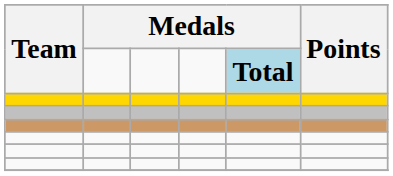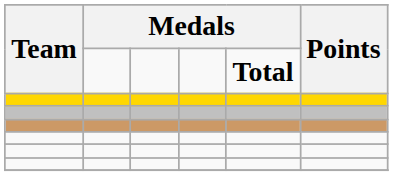(263, 70) lightblue background -> (263, 70) no background
